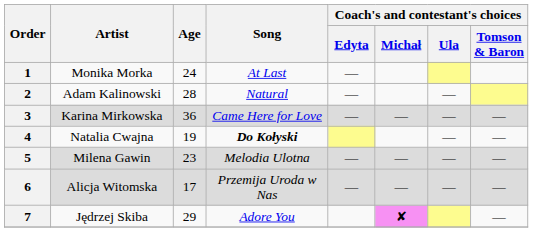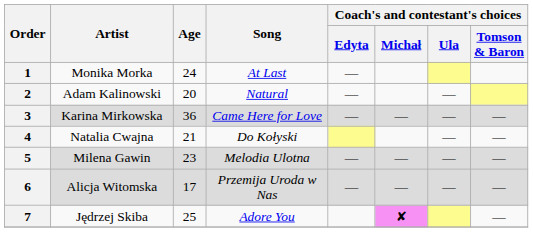(190, 94) 28 -> (190, 94) 20
(190, 136) 19 -> (190, 136) 21
(267, 136) bold -> (267, 136) normal
(190, 216) 29 -> (190, 216) 25
